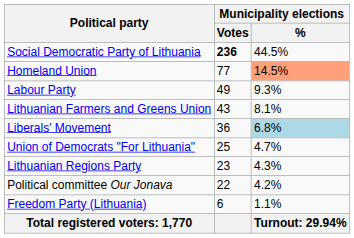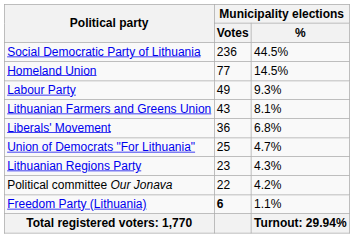(227, 52) bold -> (227, 52) normal
(271, 71) lightsalmon background -> (271, 71) no background
(268, 128) lightblue background -> (268, 128) no background
(220, 204) normal -> (220, 204) bold
